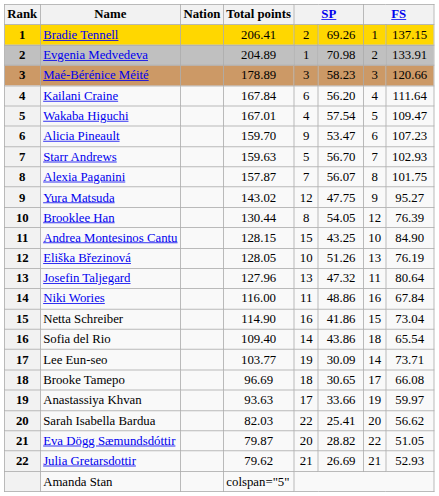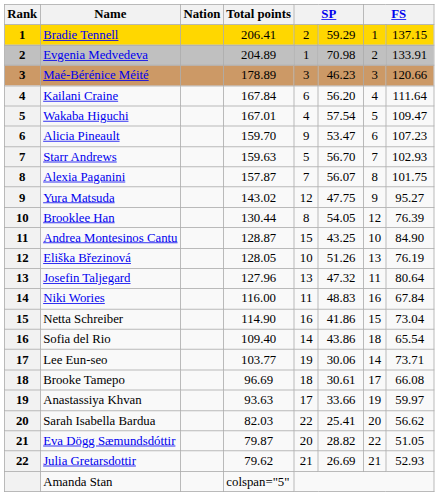(341, 34) 69.26 -> (341, 34) 59.29
(341, 75) 58.23 -> (341, 75) 46.23
(259, 237) 128.15 -> (259, 237) 128.87
(341, 298) 48.86 -> (341, 298) 48.83
(341, 359) 30.09 -> (341, 359) 30.06
(341, 380) 30.65 -> (341, 380) 30.61
